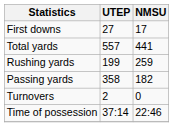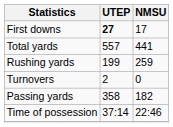(108, 29) normal -> (108, 29) bold
rows swapped: (40, 79) <-> (30, 96)
